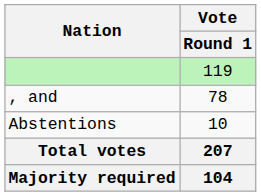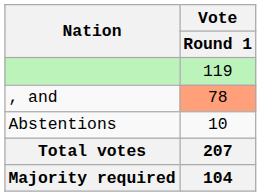(218, 98) no background -> (218, 98) lightsalmon background
